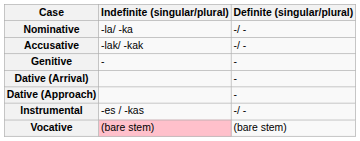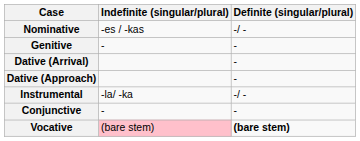(117, 29) -la/ -ka -> (122, 29) -es / -kas
- row: (52, 45)
(122, 111) -es / -kas -> (117, 95) -la/ -ka
+ row: (52, 111)
(260, 128) normal -> (262, 128) bold
